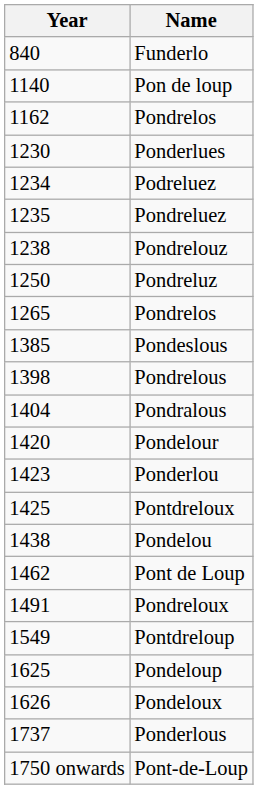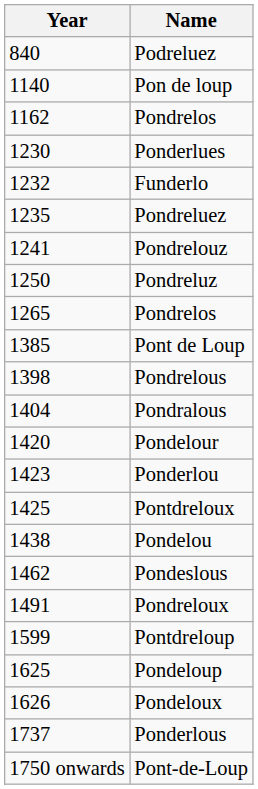(171, 53) Funderlo -> (175, 53) Podreluez
(30, 183) 1234 -> (30, 183) 1232
(175, 183) Podreluez -> (171, 183) Funderlo
(30, 248) 1238 -> (30, 248) 1241
(181, 345) Pondeslous -> (189, 345) Pont de Loup
(189, 572) Pont de Loup -> (181, 572) Pondeslous
(30, 637) 1549 -> (30, 637) 1599
